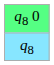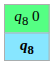(27, 46) normal -> (27, 46) bold
